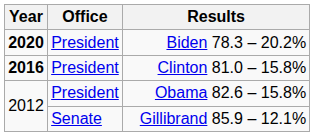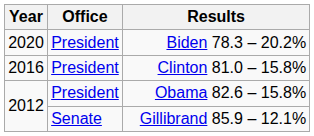(26, 42) bold -> (26, 42) normal
(26, 67) bold -> (26, 67) normal
